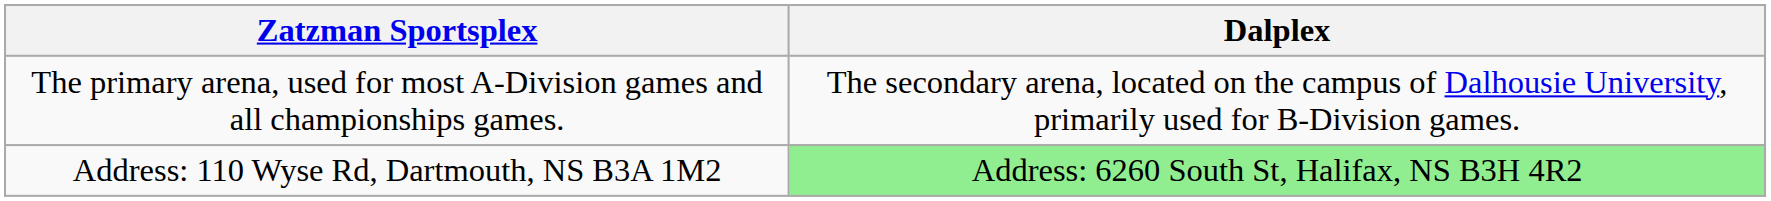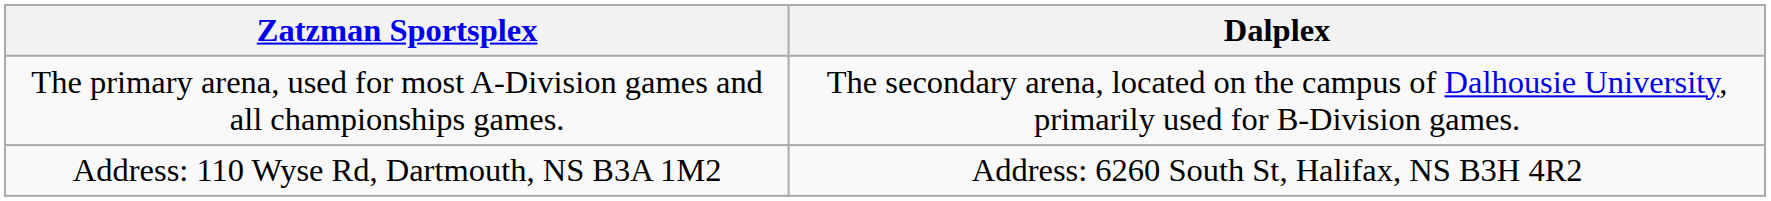(1277, 169) lightgreen background -> (1277, 169) no background
